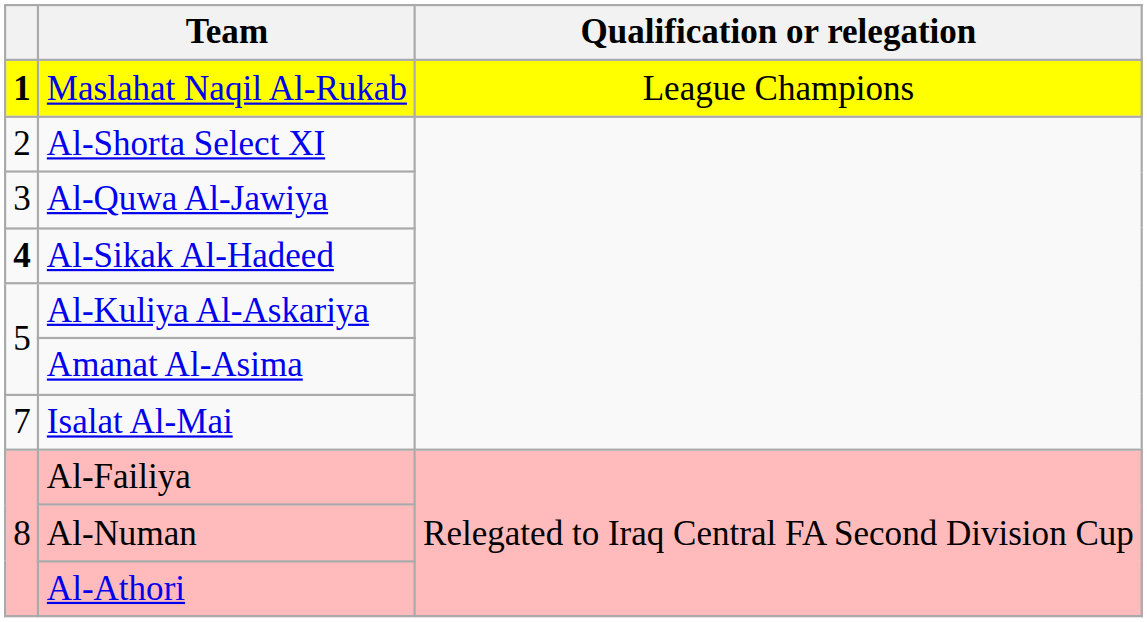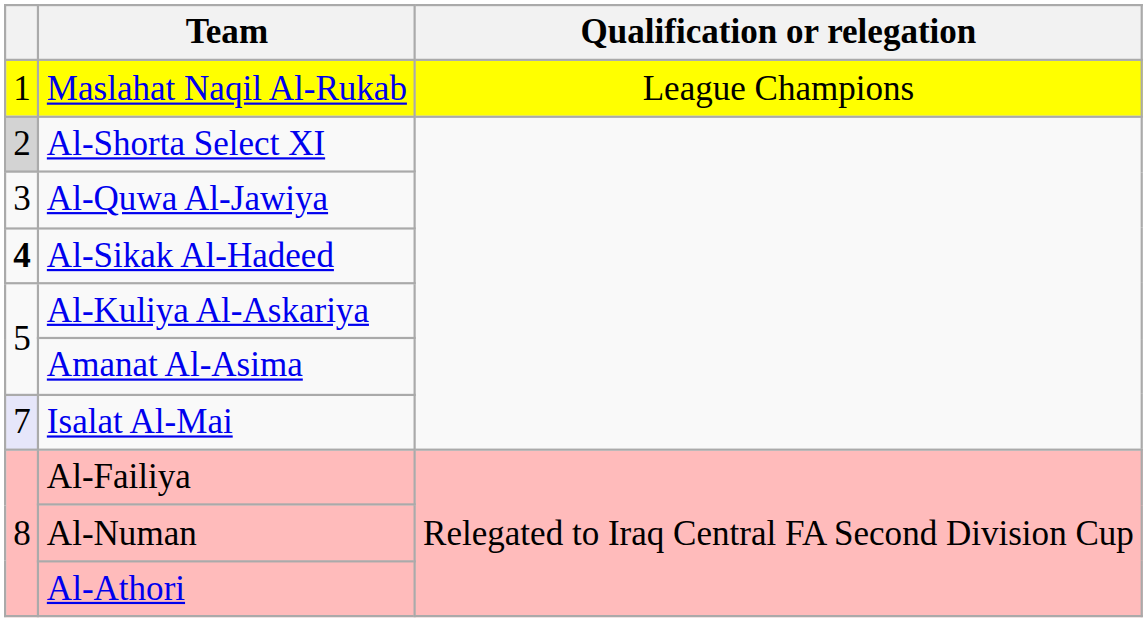(22, 87) bold -> (22, 87) normal
(22, 143) no background -> (22, 143) lightgrey background
(22, 421) no background -> (22, 421) lavender background
